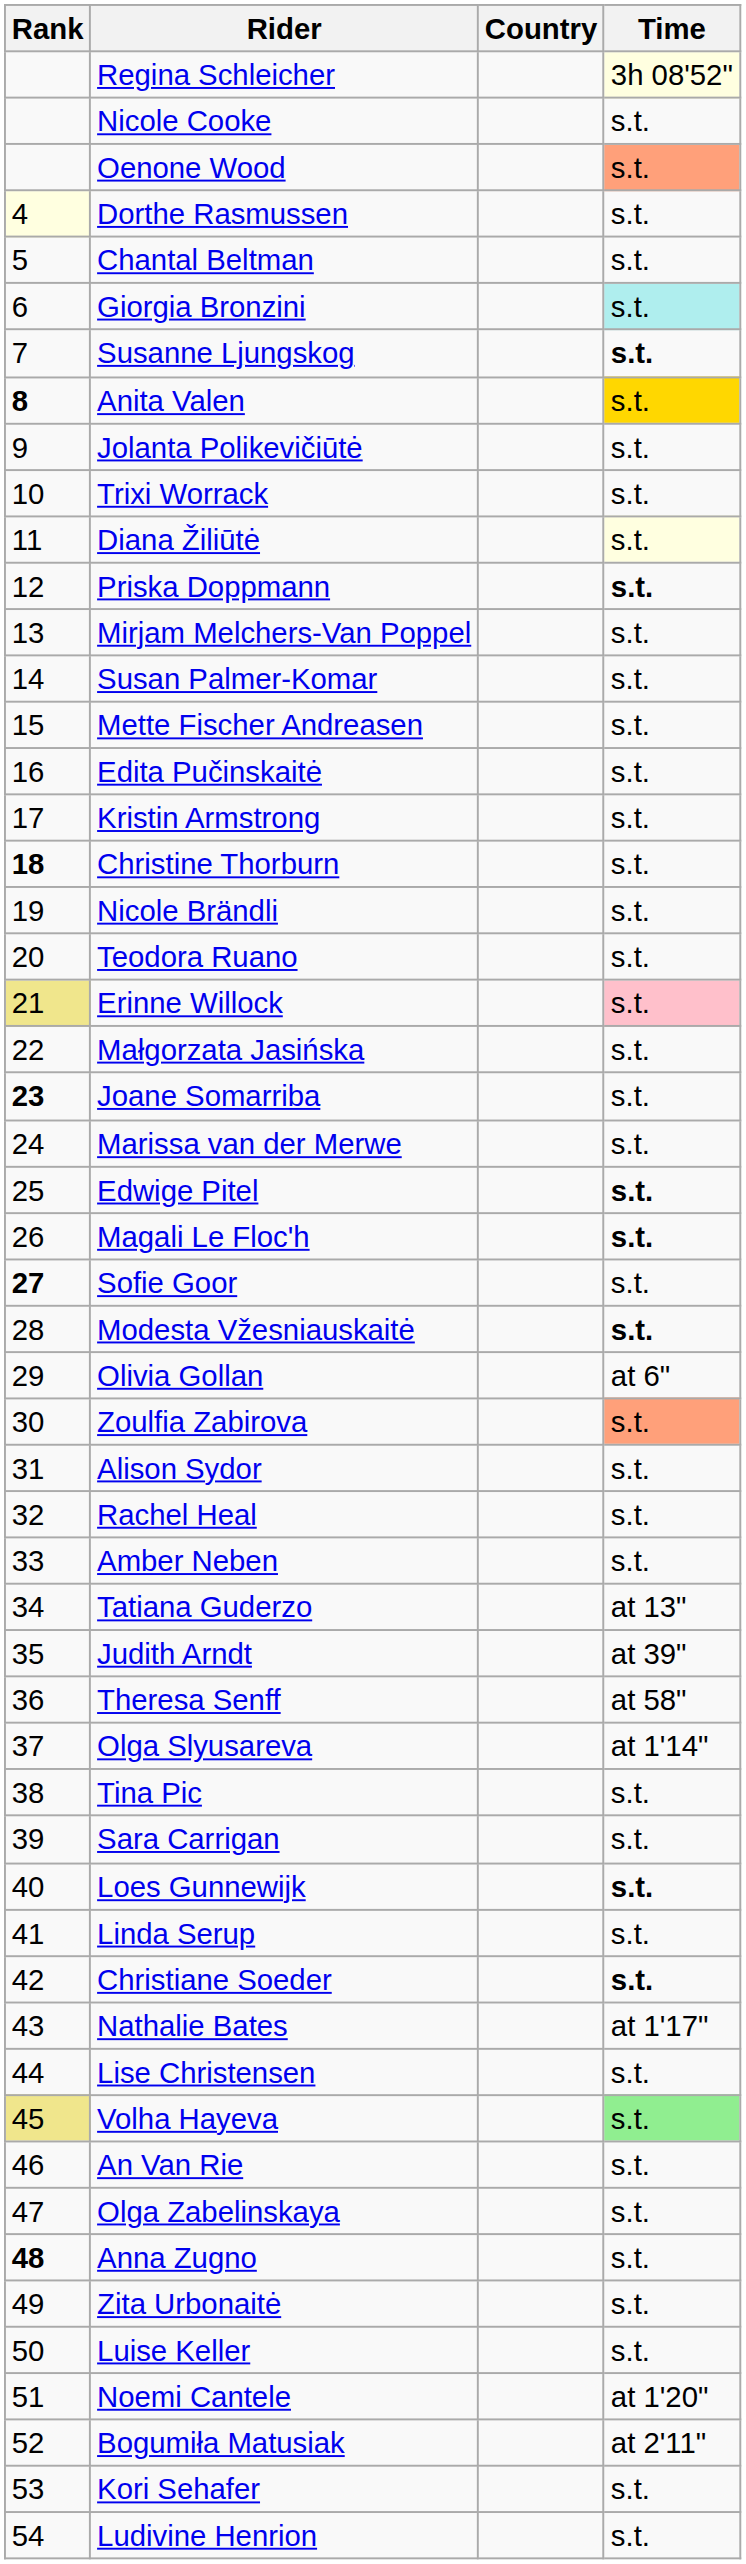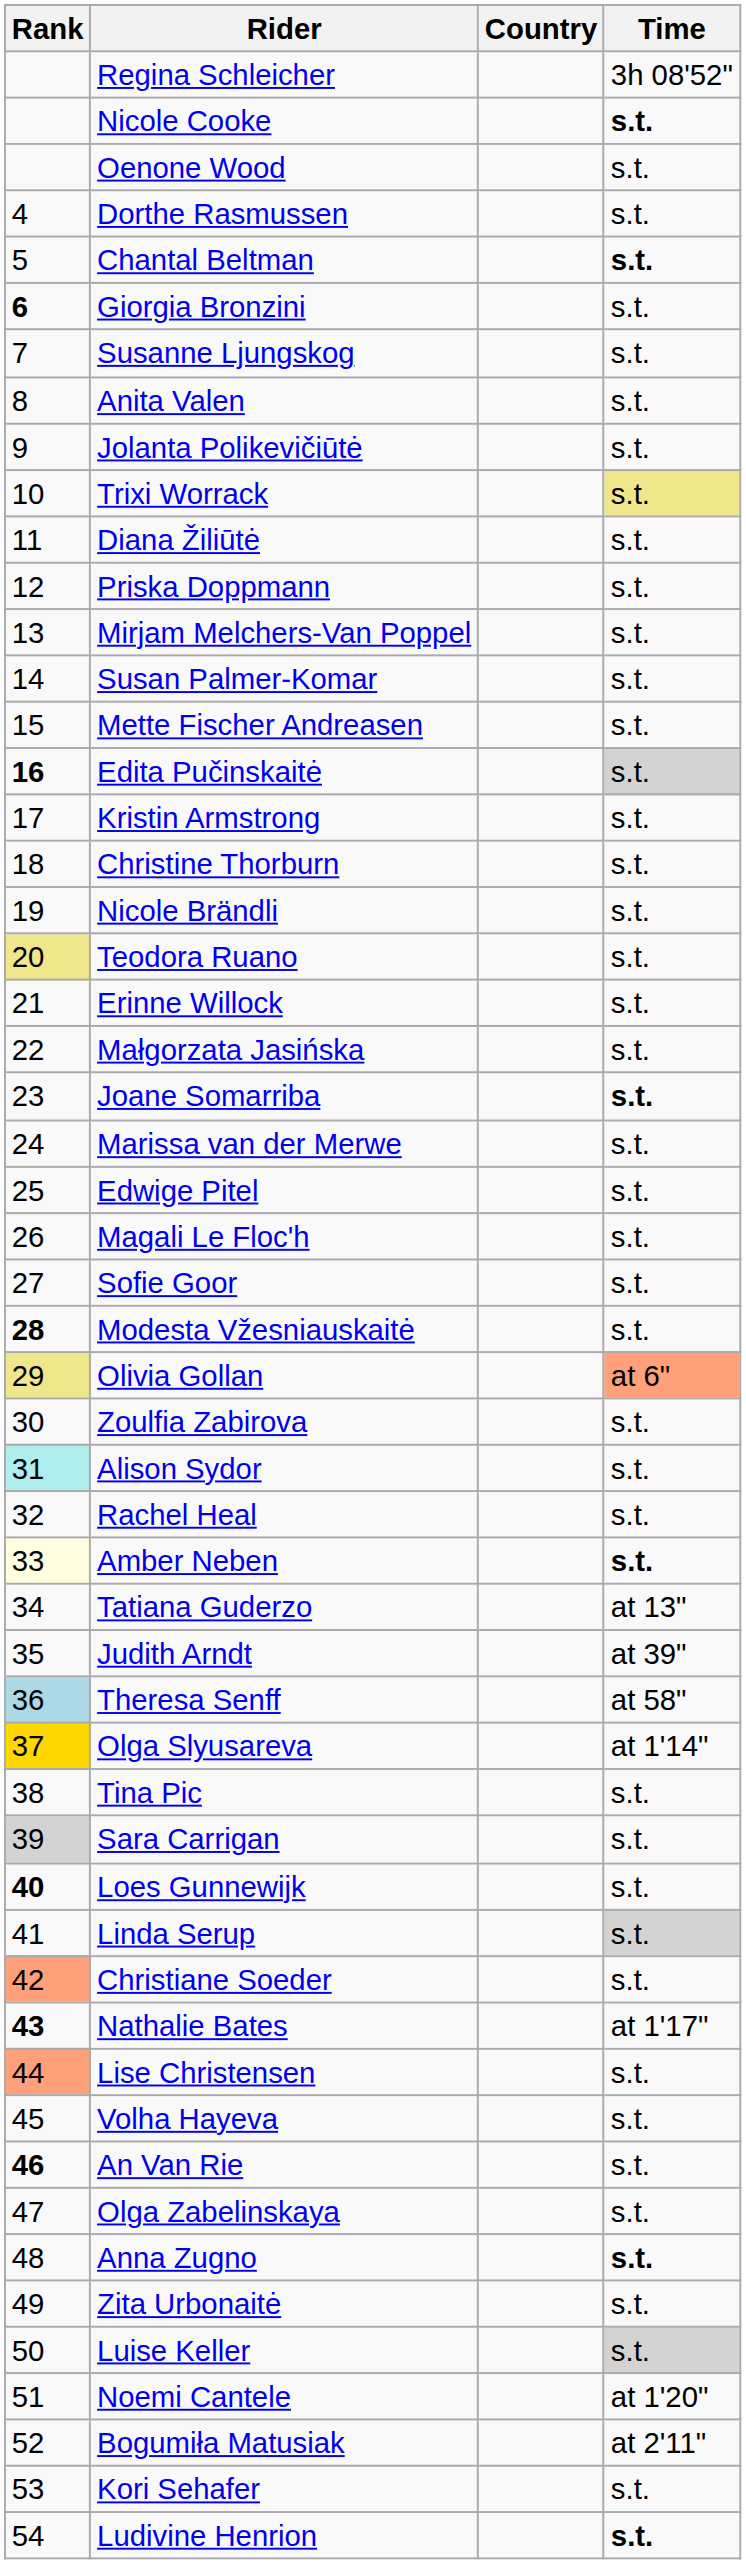(672, 75) lightyellow background -> (672, 75) no background
(630, 121) normal -> (632, 121) bold
(630, 168) lightsalmon background -> (630, 168) no background
(20, 214) lightyellow background -> (20, 214) no background
(630, 261) normal -> (632, 261) bold
(20, 307) normal -> (20, 307) bold
(630, 307) paleturquoise background -> (630, 307) no background
(632, 353) bold -> (630, 353) normal
(20, 400) bold -> (20, 400) normal
(630, 400) gold background -> (630, 400) no background
(630, 493) no background -> (630, 493) khaki background
(630, 539) lightyellow background -> (630, 539) no background
(632, 586) bold -> (630, 586) normal
(28, 771) normal -> (28, 771) bold
(630, 771) no background -> (630, 771) lightgrey background
(28, 864) bold -> (28, 864) normal
(28, 957) no background -> (28, 957) khaki background
(28, 1004) khaki background -> (28, 1004) no background
(630, 1004) pink background -> (630, 1004) no background
(28, 1097) bold -> (28, 1097) normal
(630, 1097) normal -> (632, 1097) bold
(632, 1189) bold -> (630, 1189) normal
(632, 1236) bold -> (630, 1236) normal
(28, 1282) bold -> (28, 1282) normal
(28, 1329) normal -> (28, 1329) bold
(632, 1329) bold -> (630, 1329) normal
(28, 1375) no background -> (28, 1375) khaki background
(641, 1375) no background -> (641, 1375) lightsalmon background
(630, 1422) lightsalmon background -> (630, 1422) no background
(28, 1468) no background -> (28, 1468) paleturquoise background
(28, 1561) no background -> (28, 1561) lightyellow background
(630, 1561) normal -> (632, 1561) bold
(28, 1700) no background -> (28, 1700) lightblue background
(28, 1747) no background -> (28, 1747) gold background
(28, 1840) no background -> (28, 1840) lightgrey background
(28, 1886) normal -> (28, 1886) bold
(632, 1886) bold -> (630, 1886) normal
(630, 1932) no background -> (630, 1932) lightgrey background
(28, 1979) no background -> (28, 1979) lightsalmon background
(632, 1979) bold -> (630, 1979) normal
(28, 2025) normal -> (28, 2025) bold
(28, 2072) no background -> (28, 2072) lightsalmon background
(28, 2118) khaki background -> (28, 2118) no background
(630, 2118) lightgreen background -> (630, 2118) no background
(28, 2165) normal -> (28, 2165) bold
(28, 2258) bold -> (28, 2258) normal
(630, 2258) normal -> (632, 2258) bold
(630, 2350) no background -> (630, 2350) lightgrey background
(630, 2536) normal -> (632, 2536) bold
